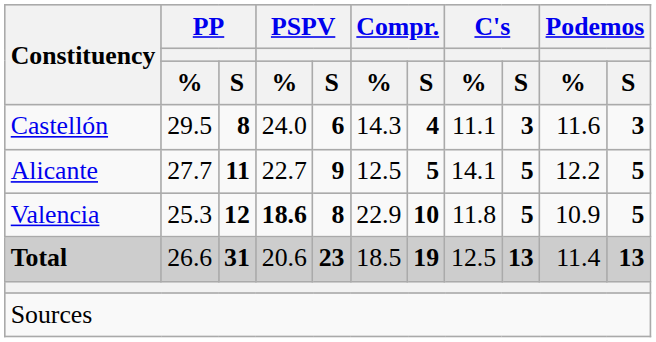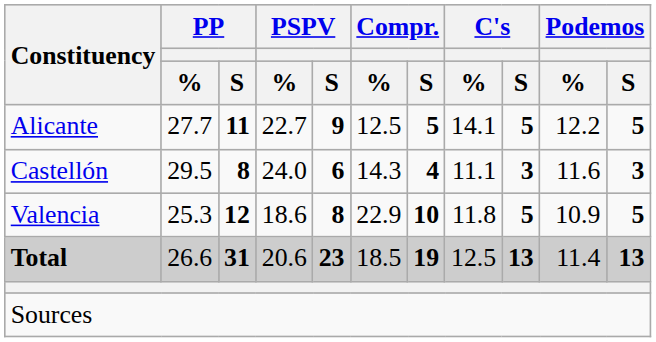rows swapped: (54, 170) <-> (59, 126)
(284, 214) bold -> (284, 214) normal
